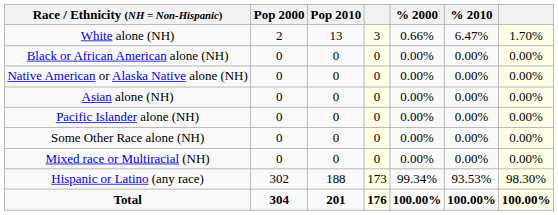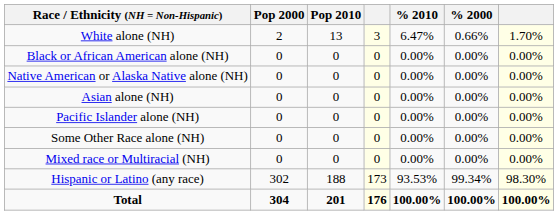columns swapped: (417, 14) <-> (472, 14)
